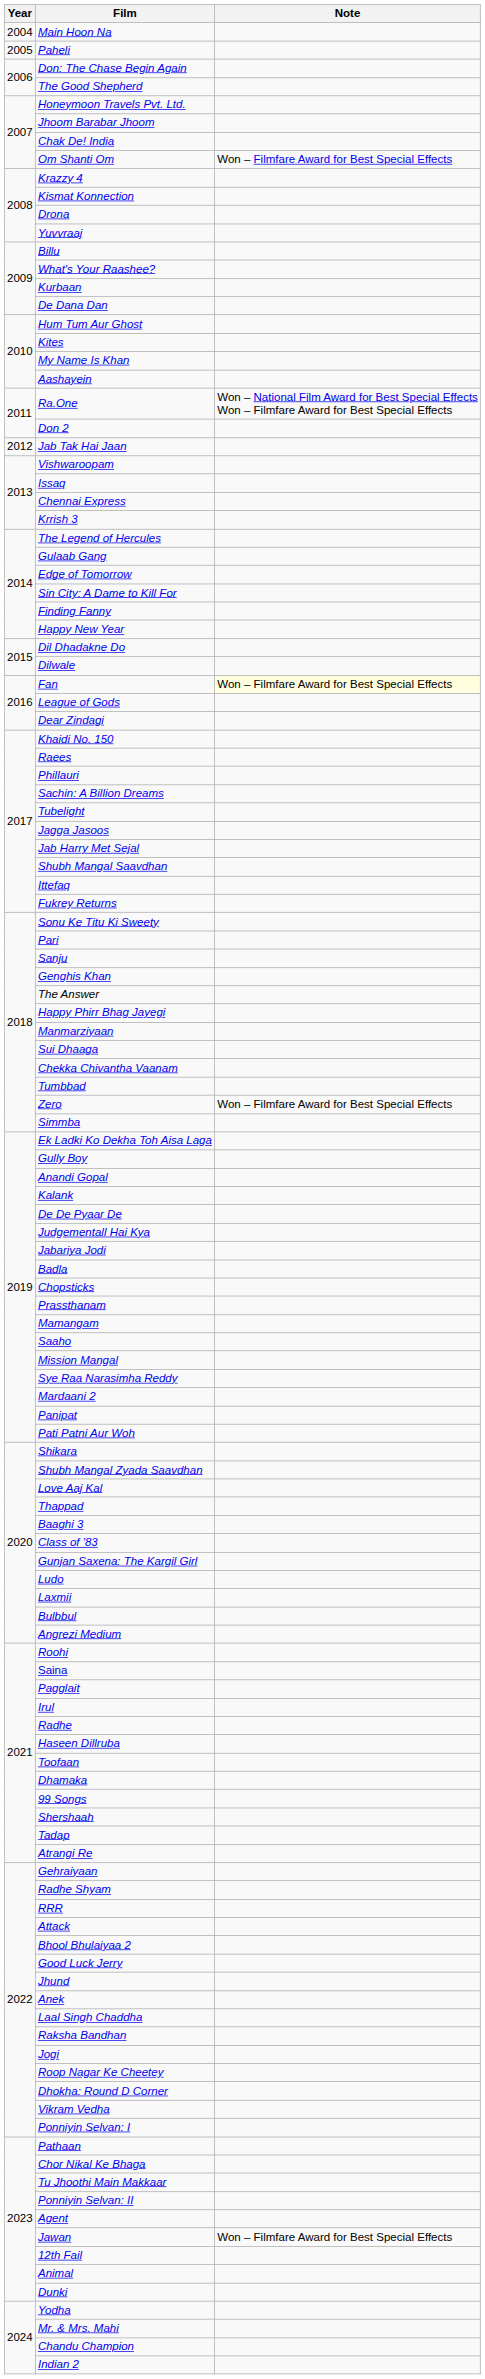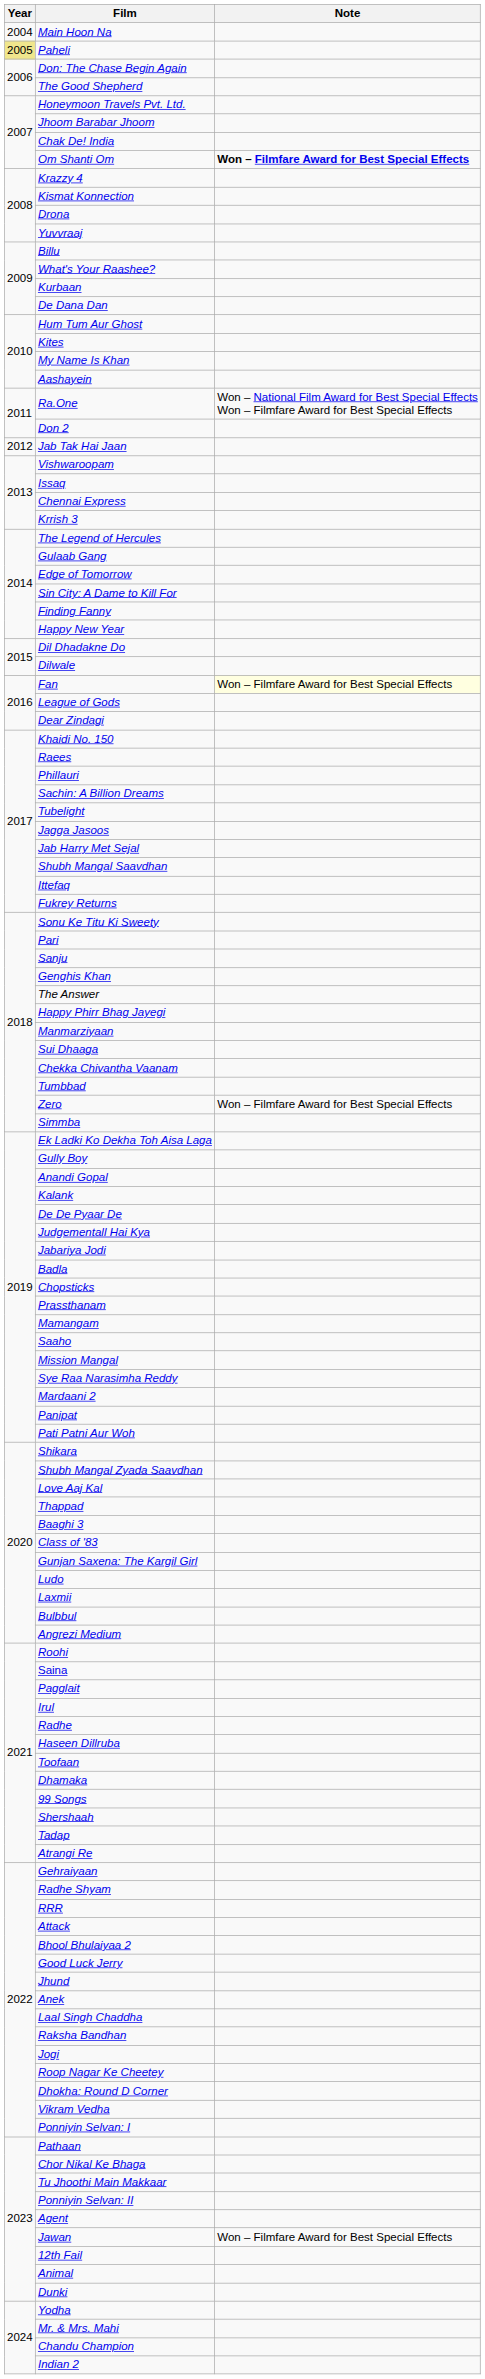(20, 50) no background -> (20, 50) khaki background
(335, 159) normal -> (343, 159) bold
